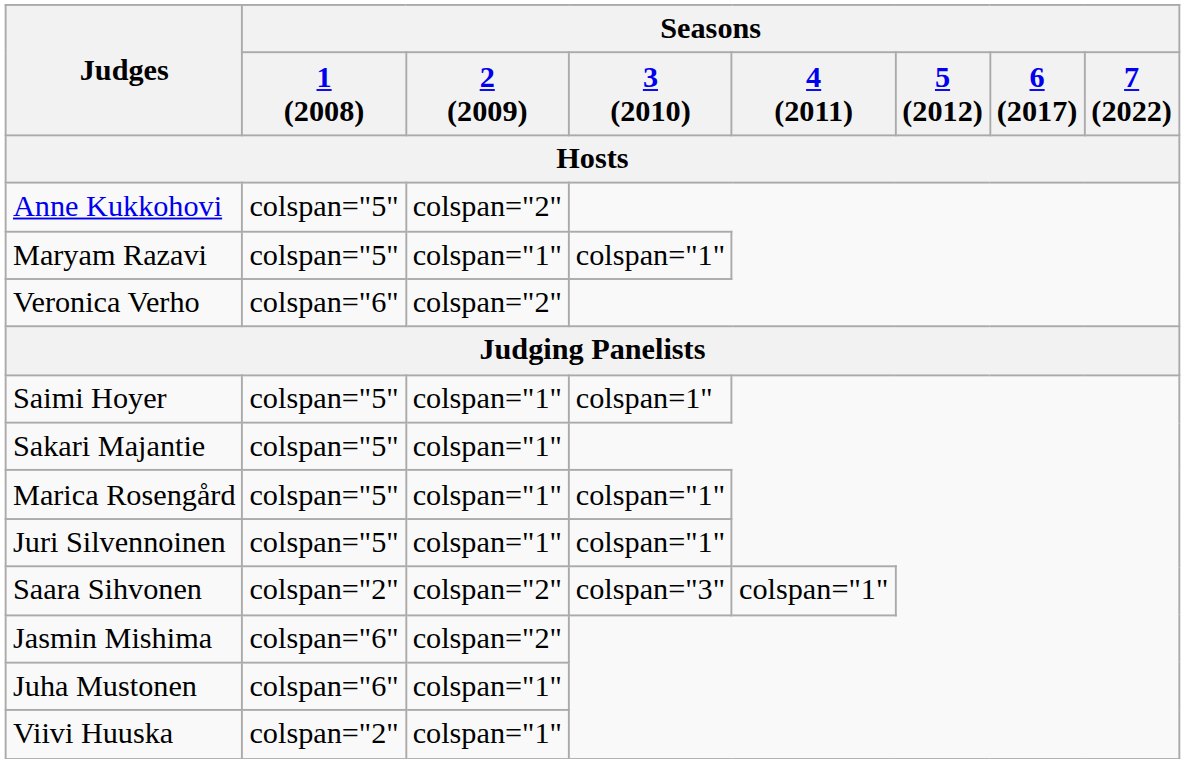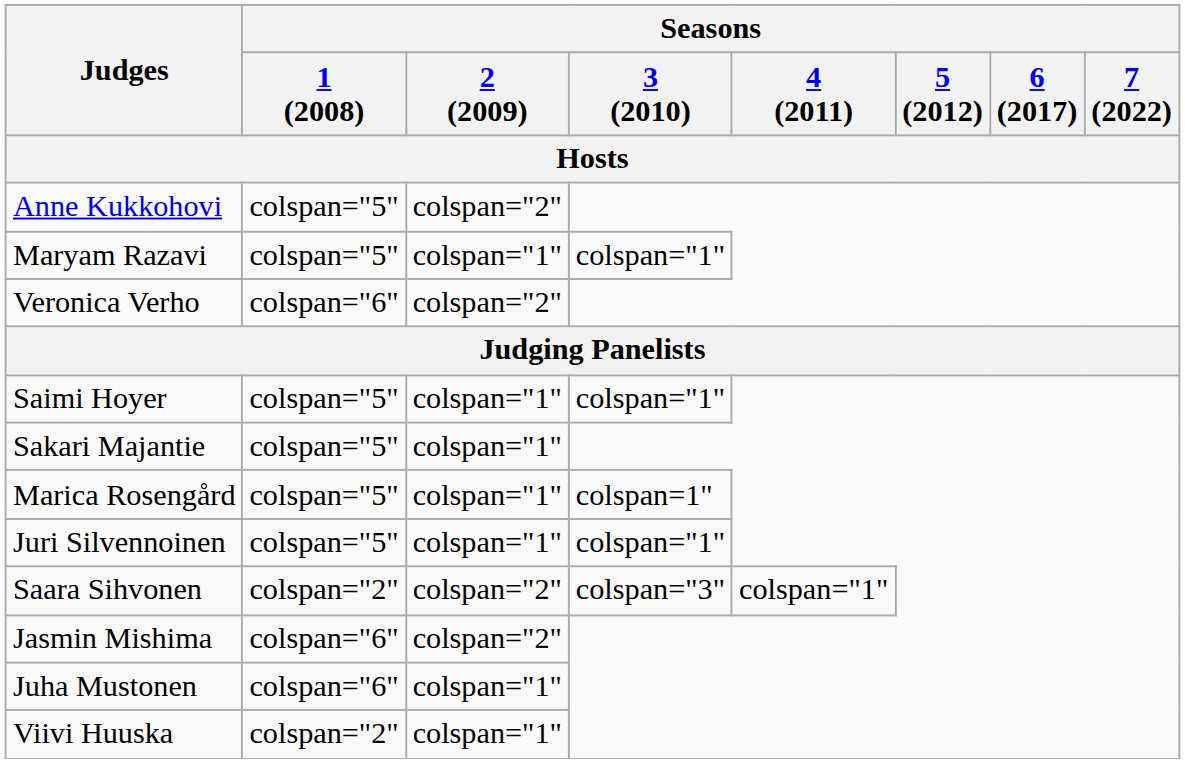(644, 398) colspan=1" -> (650, 398) colspan="1"
(650, 494) colspan="1" -> (644, 494) colspan=1"
